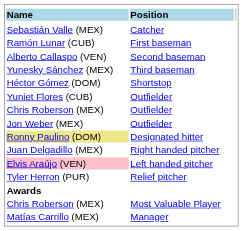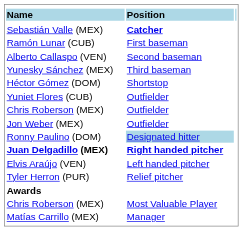(147, 29) normal -> (145, 29) bold
(54, 137) khaki background -> (54, 137) no background
(167, 137) no background -> (163, 137) lightblue background
(55, 150) normal -> (57, 150) bold
(175, 150) normal -> (175, 150) bold
(46, 163) pink background -> (46, 163) no background
